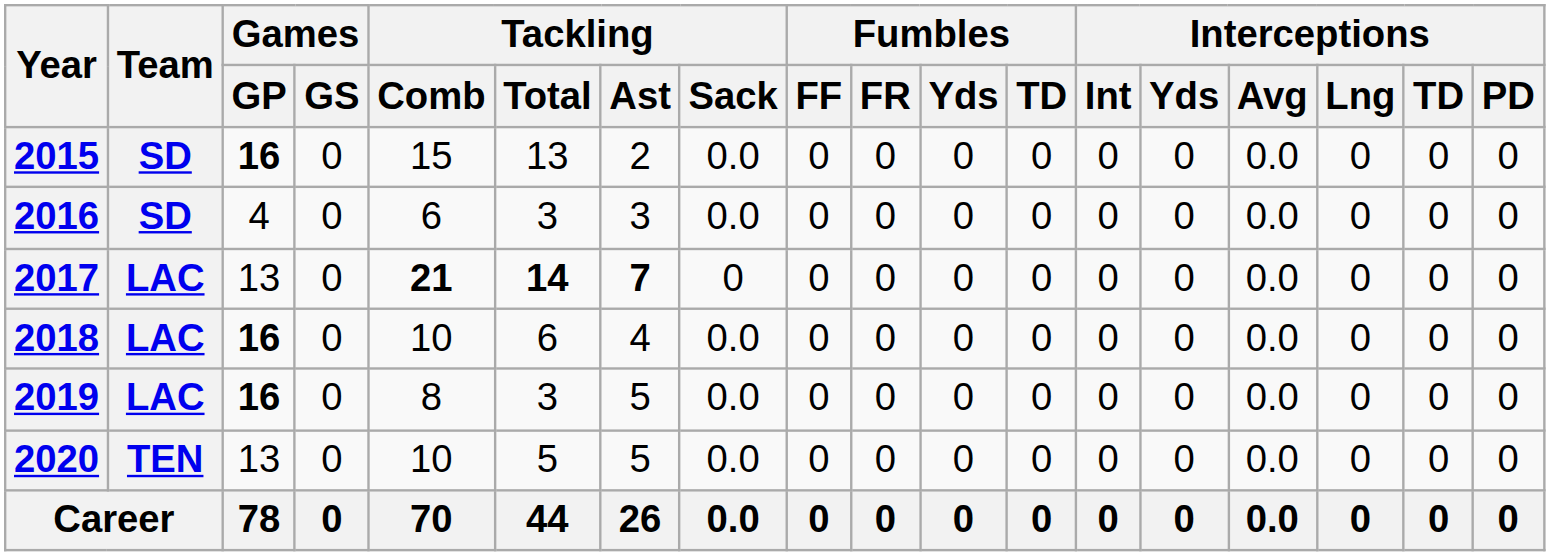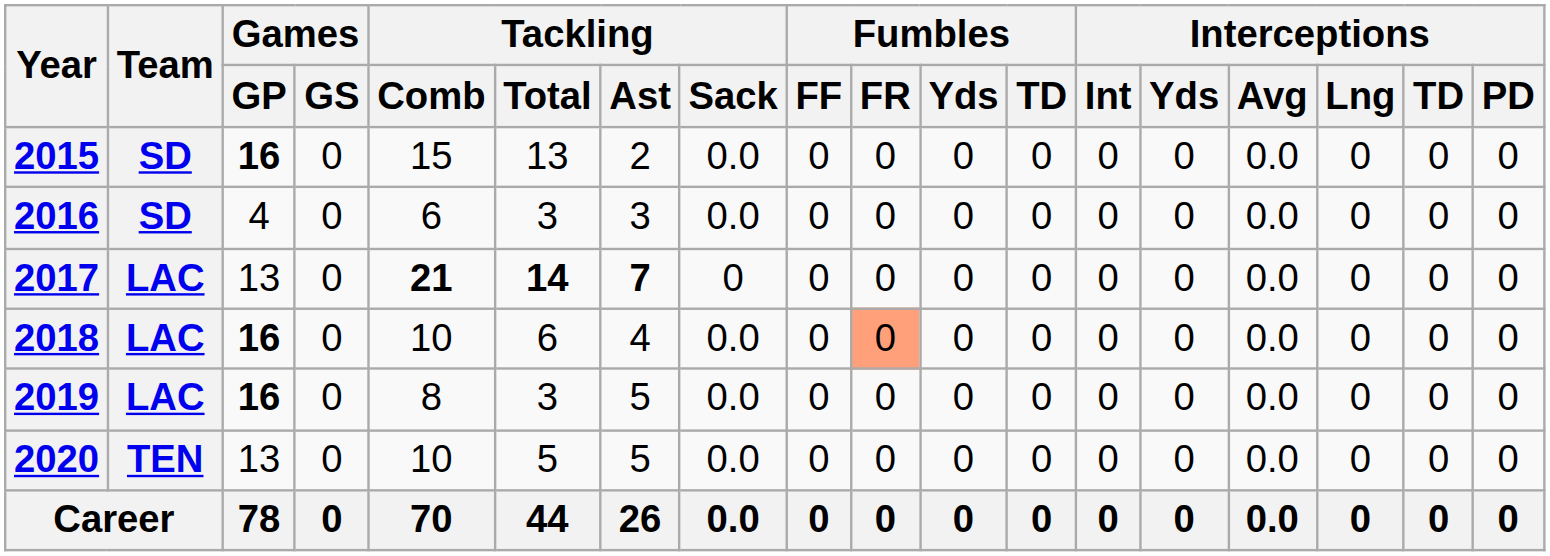(885, 338) no background -> (885, 338) lightsalmon background
